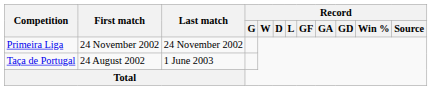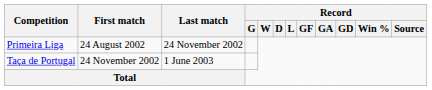(120, 45) 24 November 2002 -> (112, 45) 24 August 2002
(112, 61) 24 August 2002 -> (120, 61) 24 November 2002
